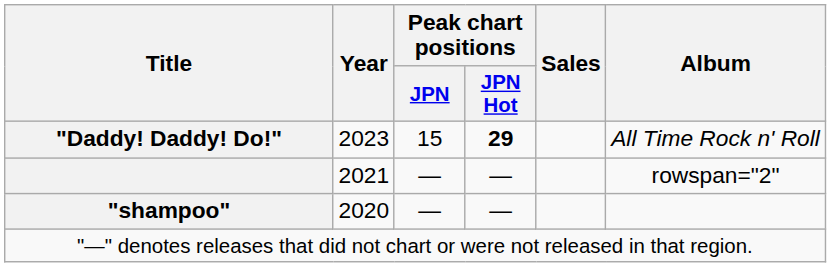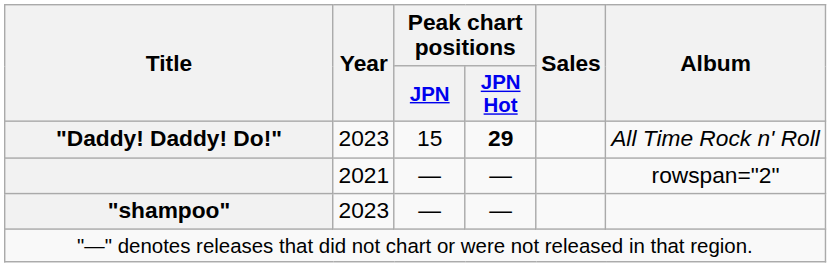(364, 211) 2020 -> (364, 211) 2023
